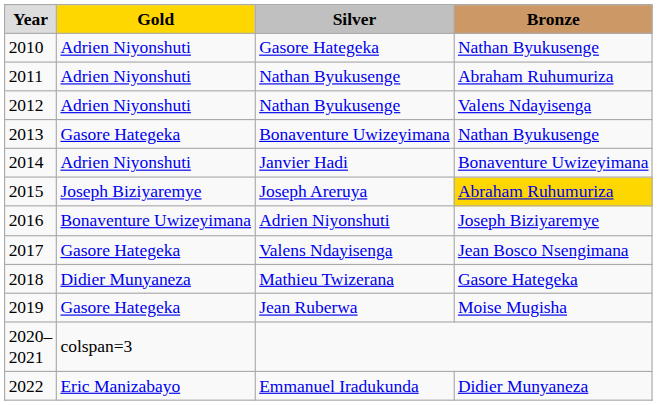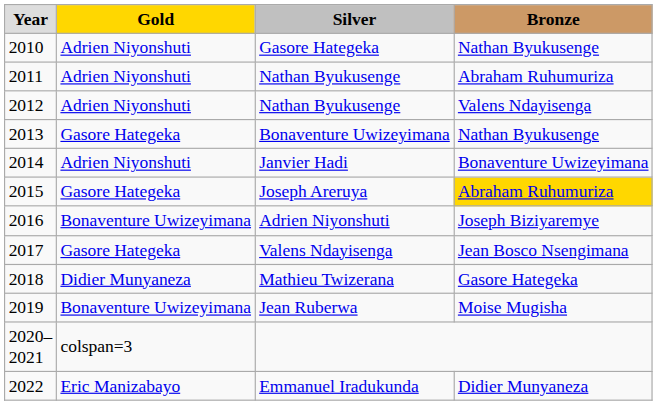(131, 192) Joseph Biziyaremye -> (120, 192) Gasore Hategeka
(120, 307) Gasore Hategeka -> (156, 307) Bonaventure Uwizeyimana
